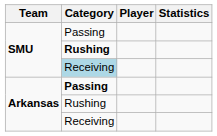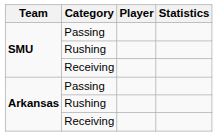(87, 49) bold -> (85, 49) normal
(89, 67) lightblue background -> (89, 67) no background
(86, 85) bold -> (85, 85) normal
